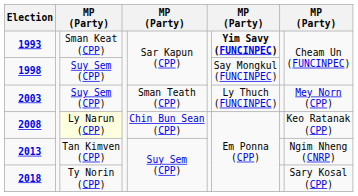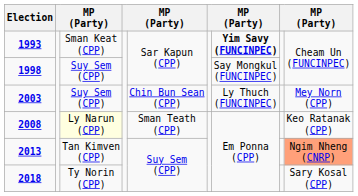(167, 98) Sman Teath (CPP) -> (167, 98) Chin Bun Sean (CPP)
(167, 125) Chin Bun Sean (CPP) -> (167, 125) Sman Teath (CPP)
(318, 152) no background -> (318, 152) lightsalmon background
